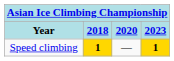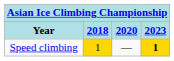(98, 47) bold -> (98, 47) normal
